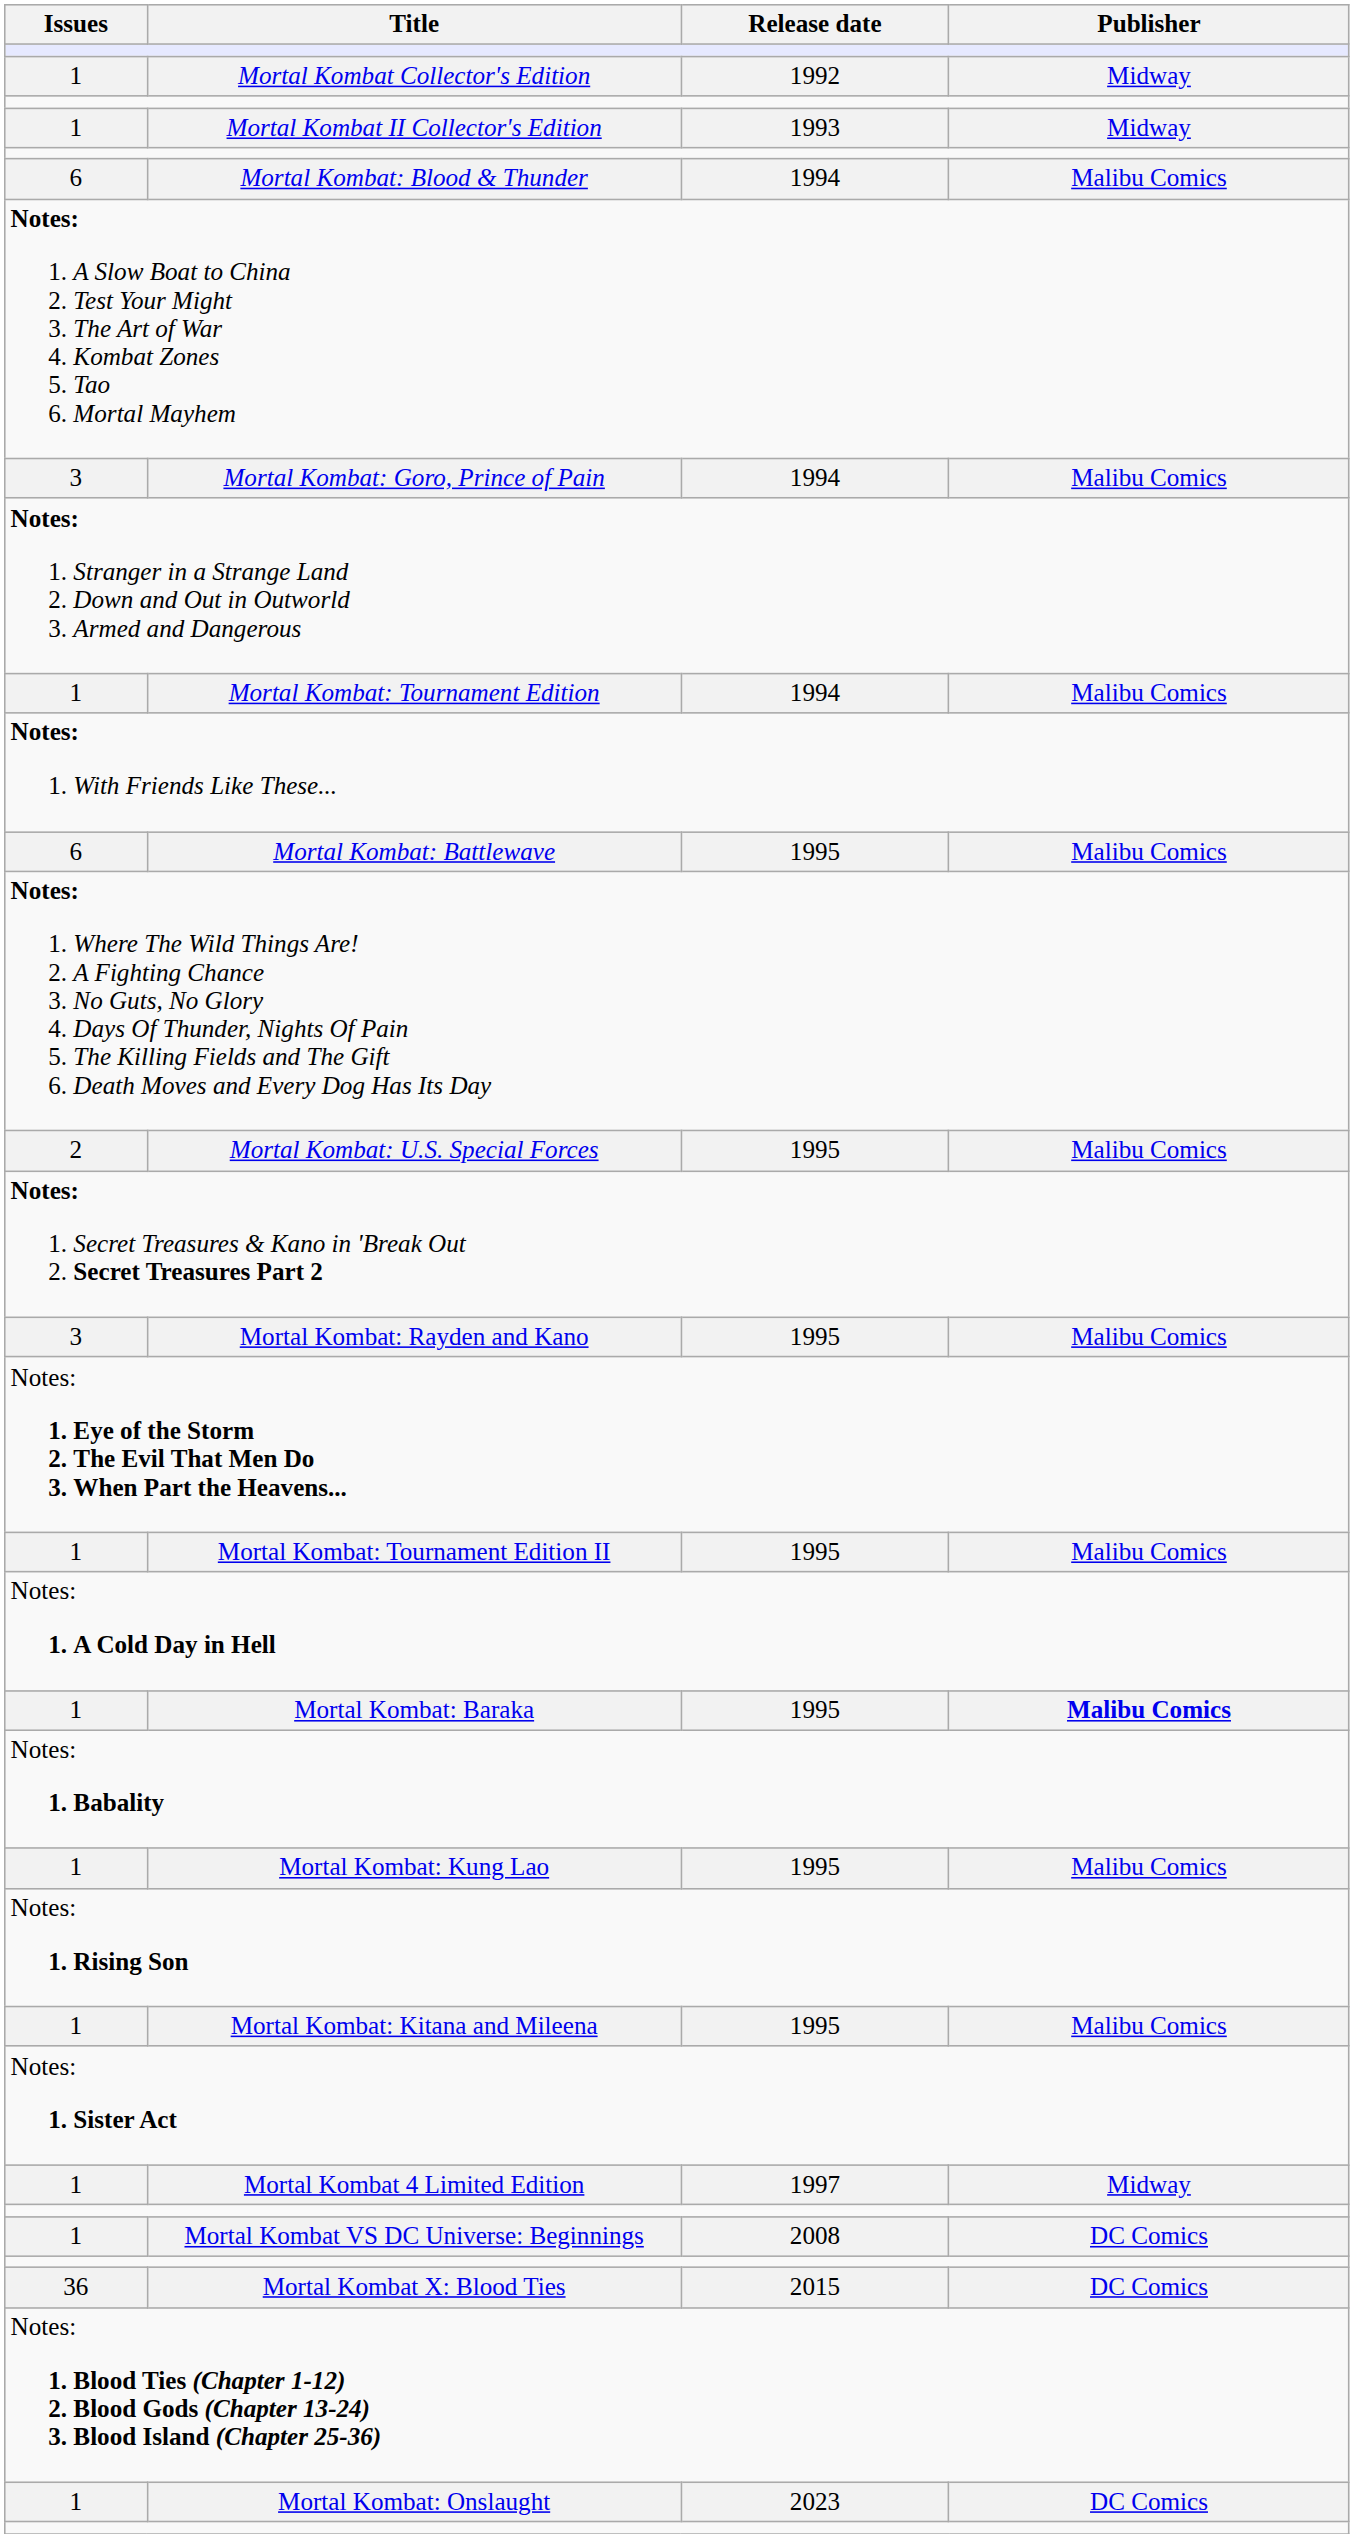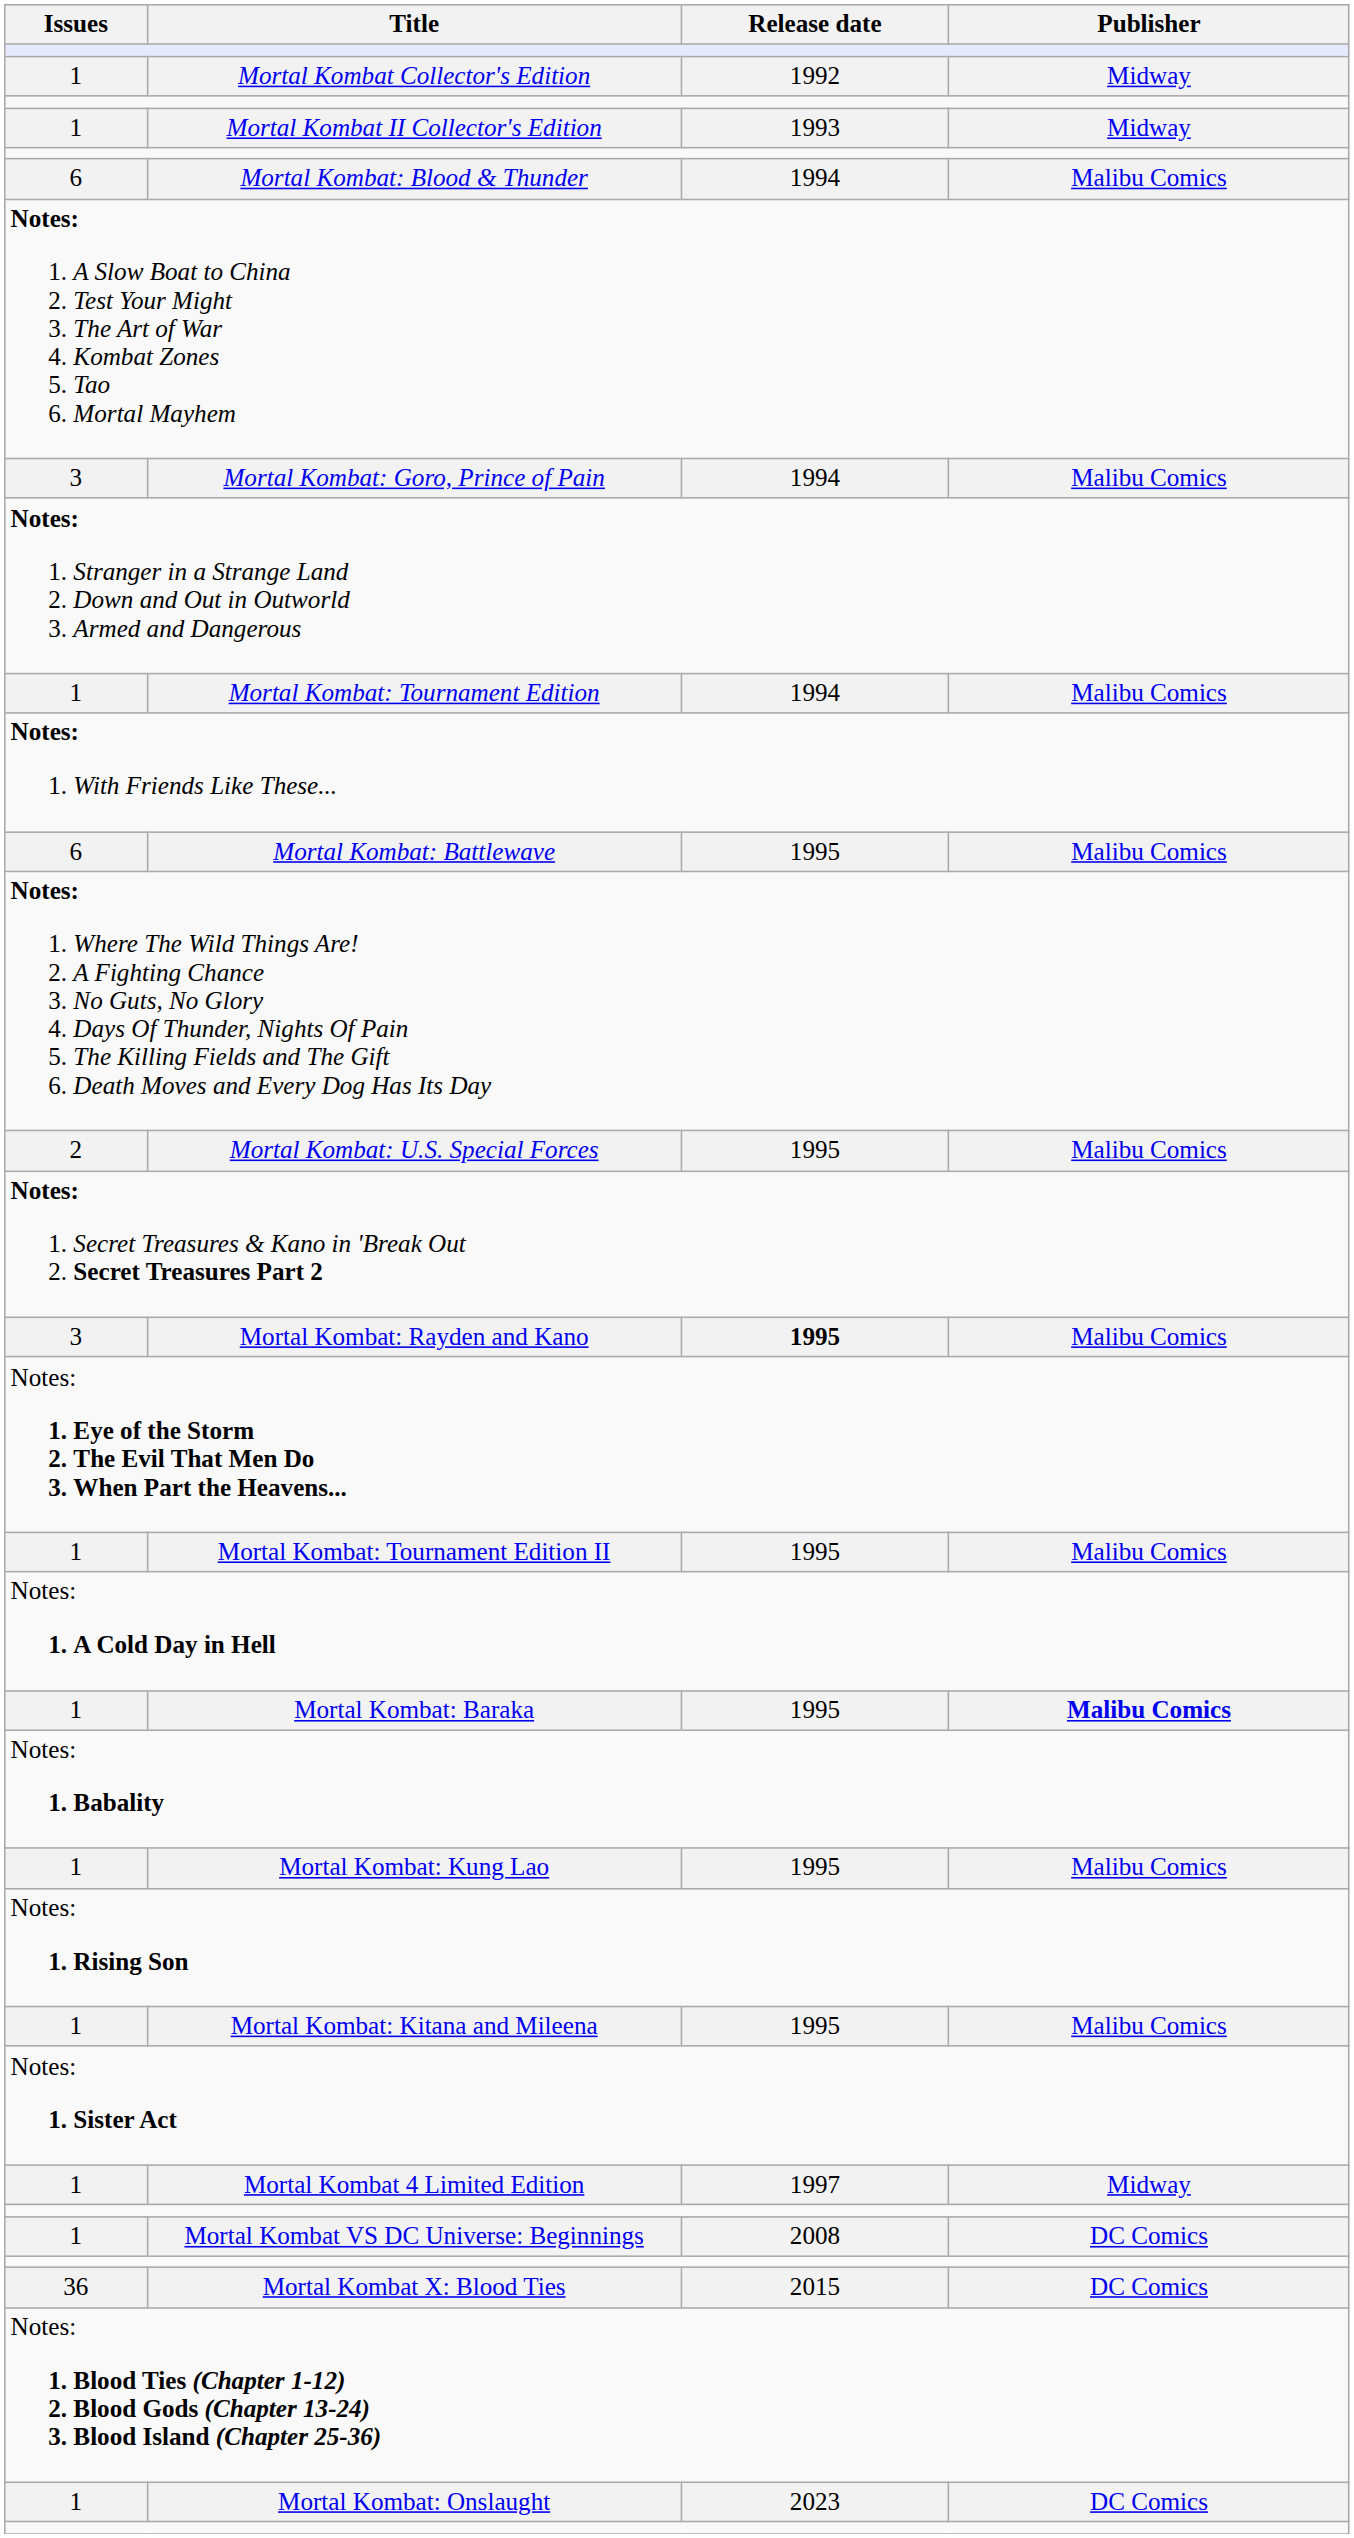(815, 1336) normal -> (815, 1336) bold
